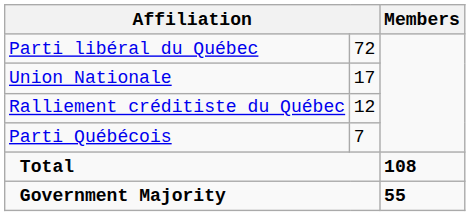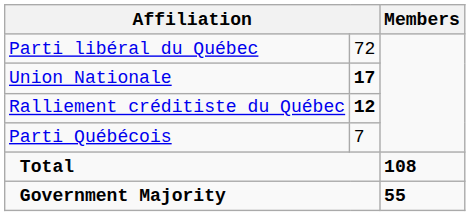(365, 78) normal -> (365, 78) bold
(365, 108) normal -> (365, 108) bold
